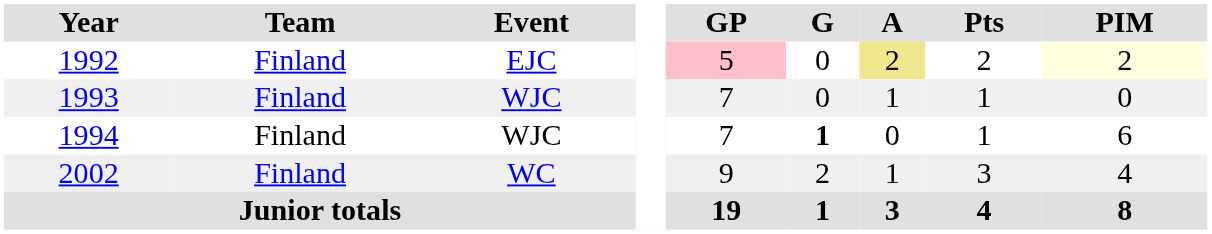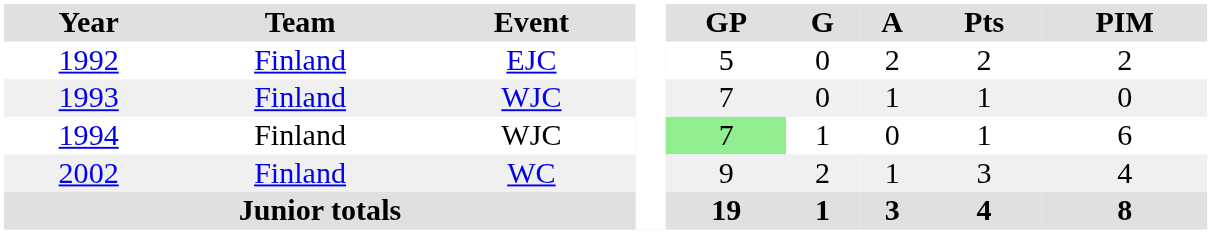(726, 59) pink background -> (726, 59) no background
(892, 59) khaki background -> (892, 59) no background
(1125, 59) lightyellow background -> (1125, 59) no background
(726, 135) no background -> (726, 135) lightgreen background
(822, 135) bold -> (822, 135) normal
